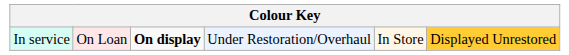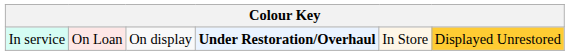(167, 38) bold -> (161, 38) normal
(289, 38) normal -> (287, 38) bold
